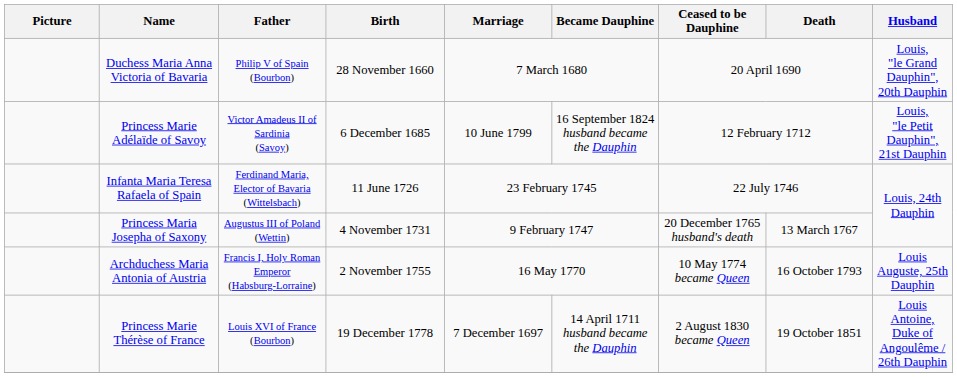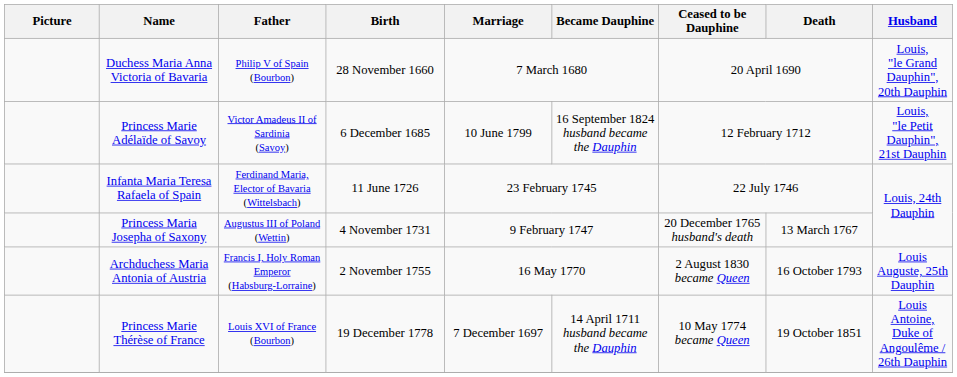(712, 271) 10 May 1774 became Queen -> (712, 271) 2 August 1830 became Queen
(712, 333) 2 August 1830 became Queen -> (712, 333) 10 May 1774 became Queen
